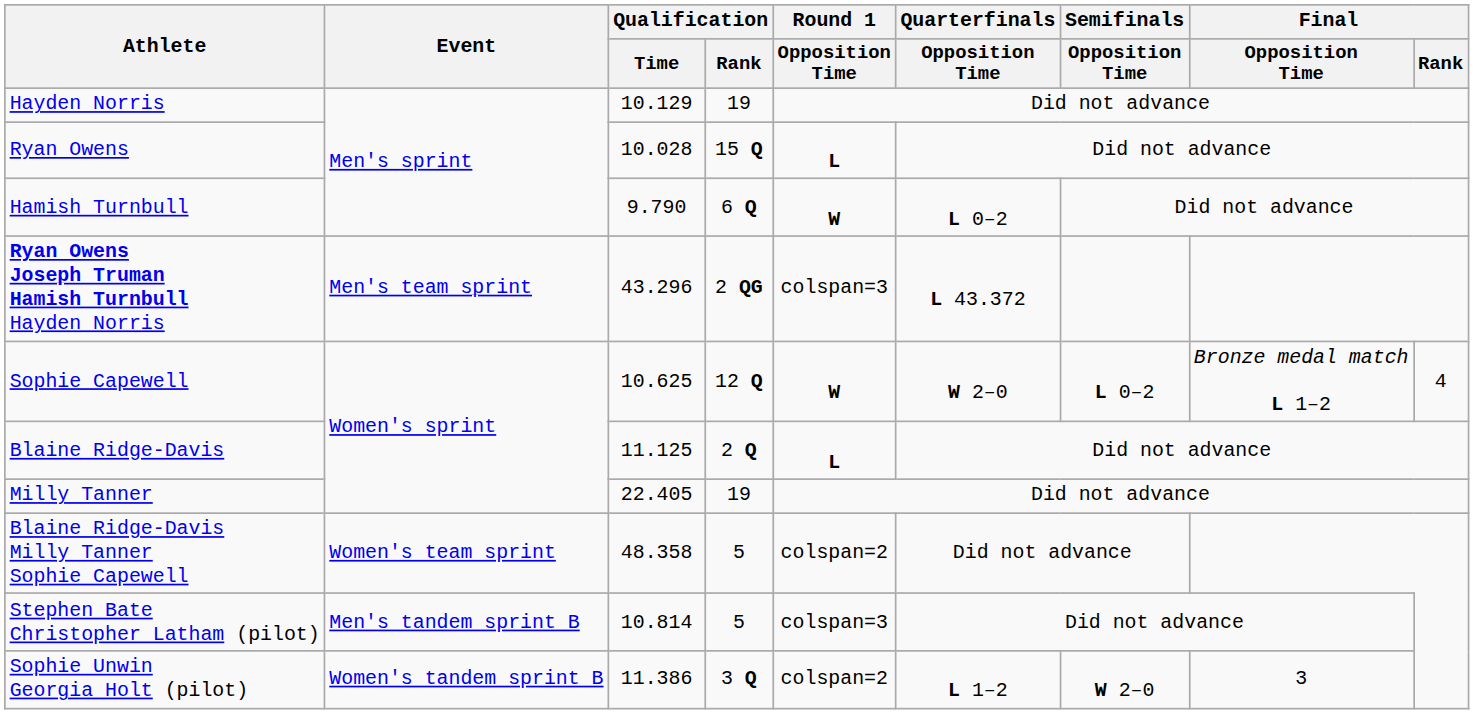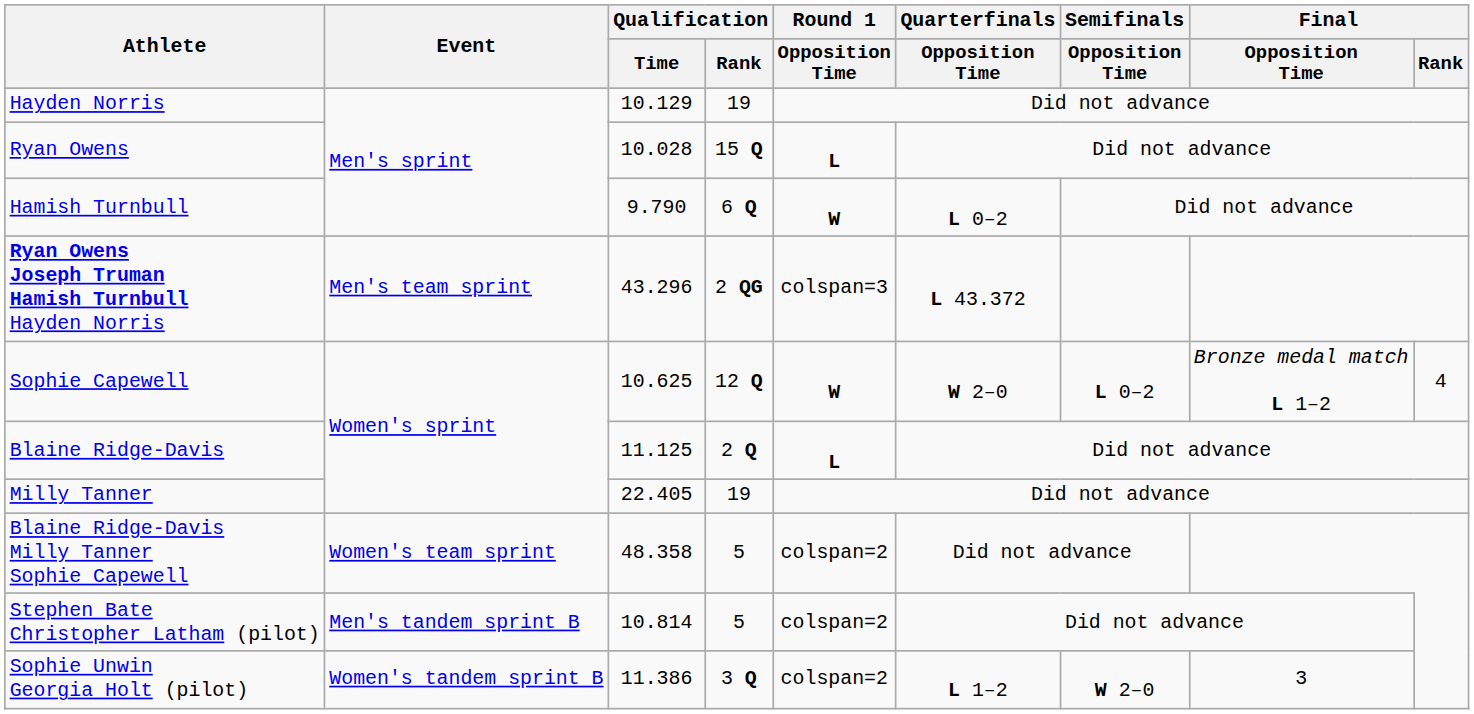(834, 622) colspan=3 -> (834, 622) colspan=2
